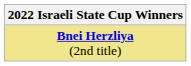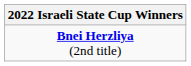(95, 43) khaki background -> (95, 43) no background
